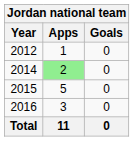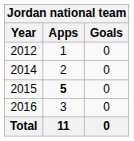(63, 70) lightgreen background -> (63, 70) no background
(63, 88) normal -> (63, 88) bold
